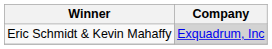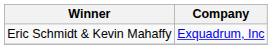(221, 34) lightgrey background -> (221, 34) no background
